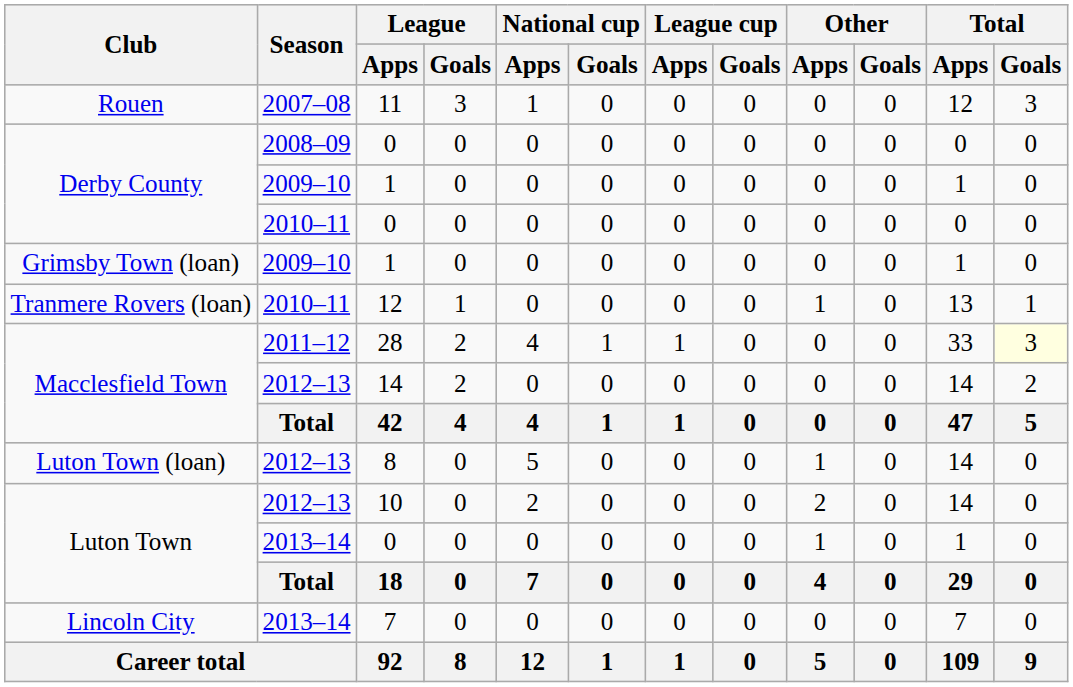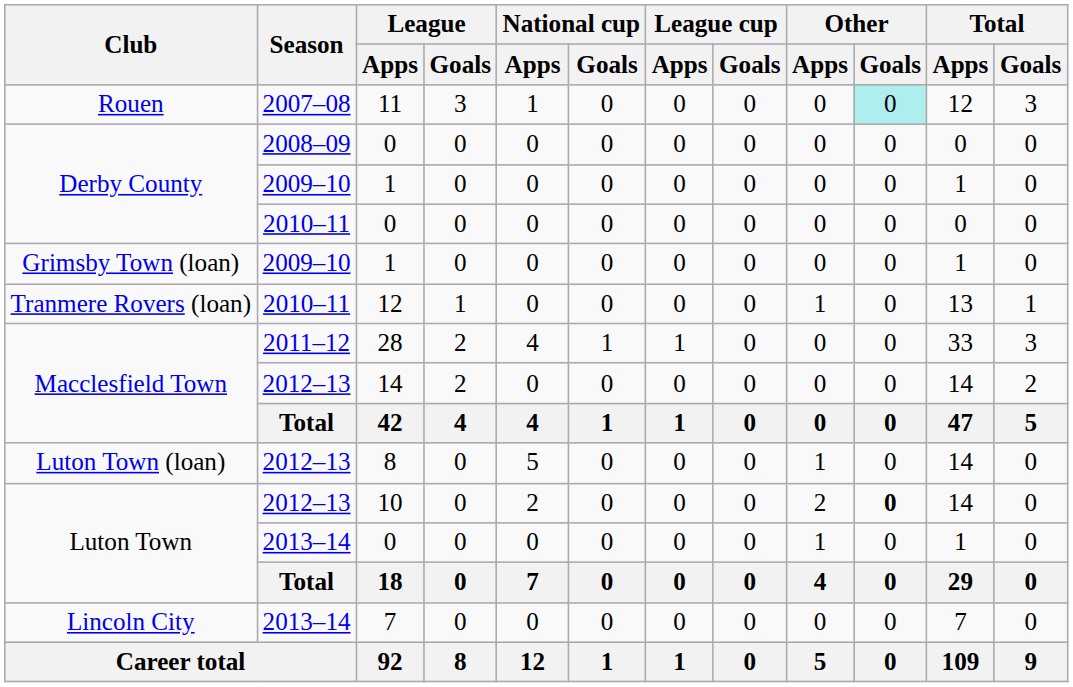(890, 104) no background -> (890, 104) paleturquoise background
(1031, 343) lightyellow background -> (1031, 343) no background
(890, 502) normal -> (890, 502) bold
